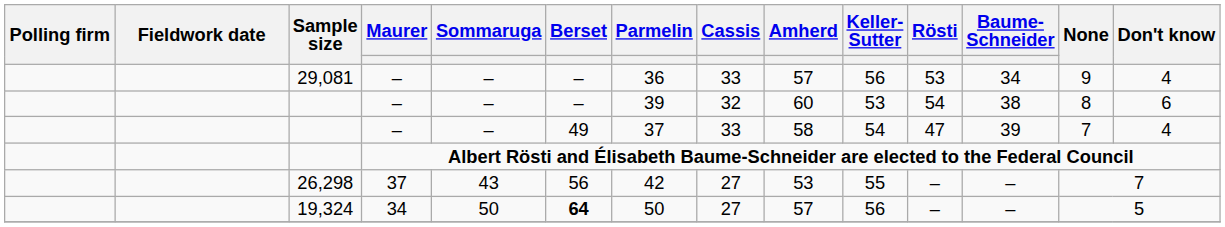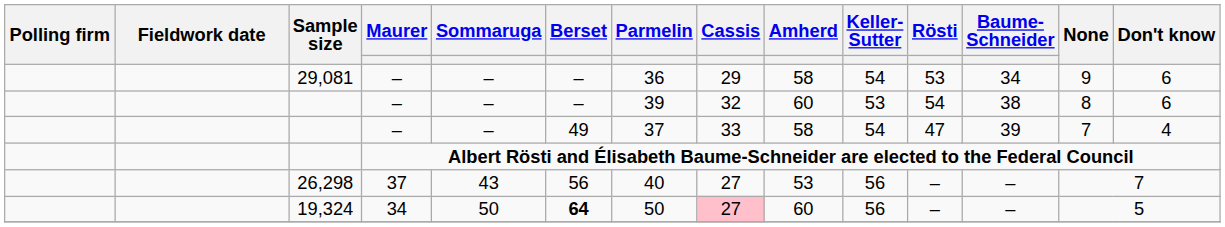(731, 78) 33 -> (731, 78) 29
(803, 78) 57 -> (803, 78) 58
(875, 78) 56 -> (875, 78) 54
(1166, 78) 4 -> (1166, 78) 6
(654, 183) 42 -> (654, 183) 40
(875, 183) 55 -> (875, 183) 56
(731, 209) no background -> (731, 209) pink background
(803, 209) 57 -> (803, 209) 60
